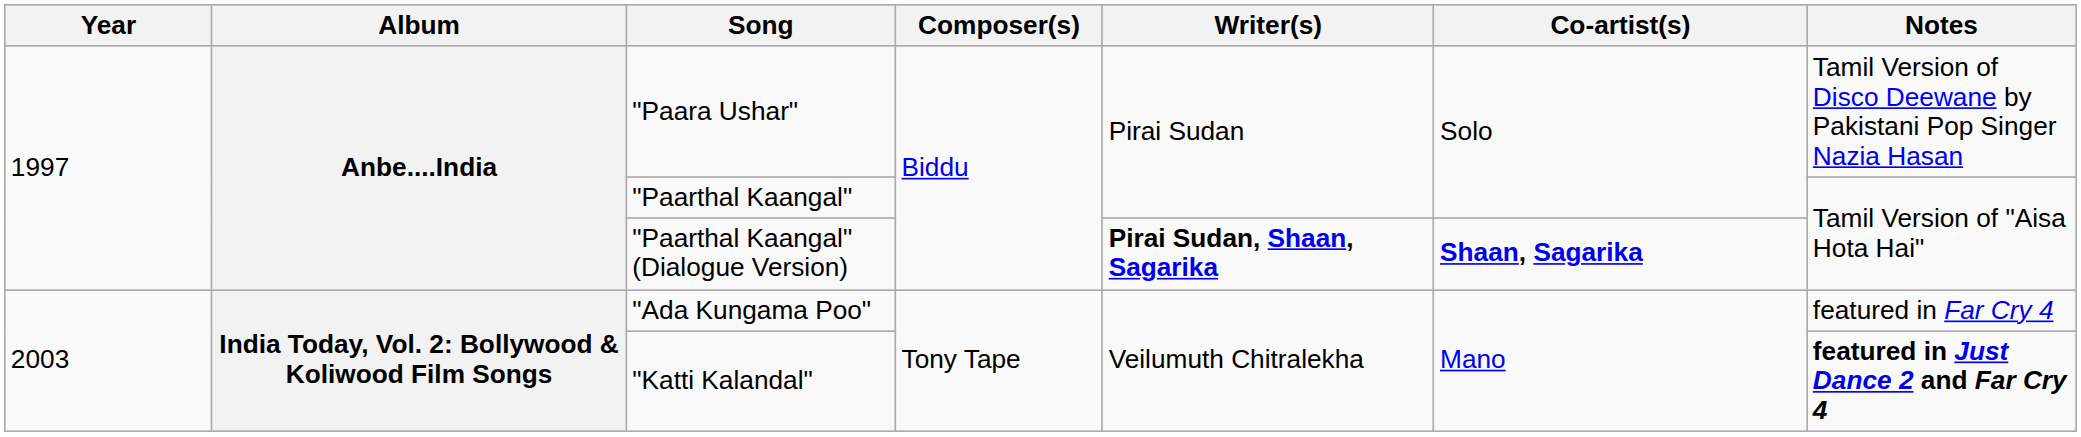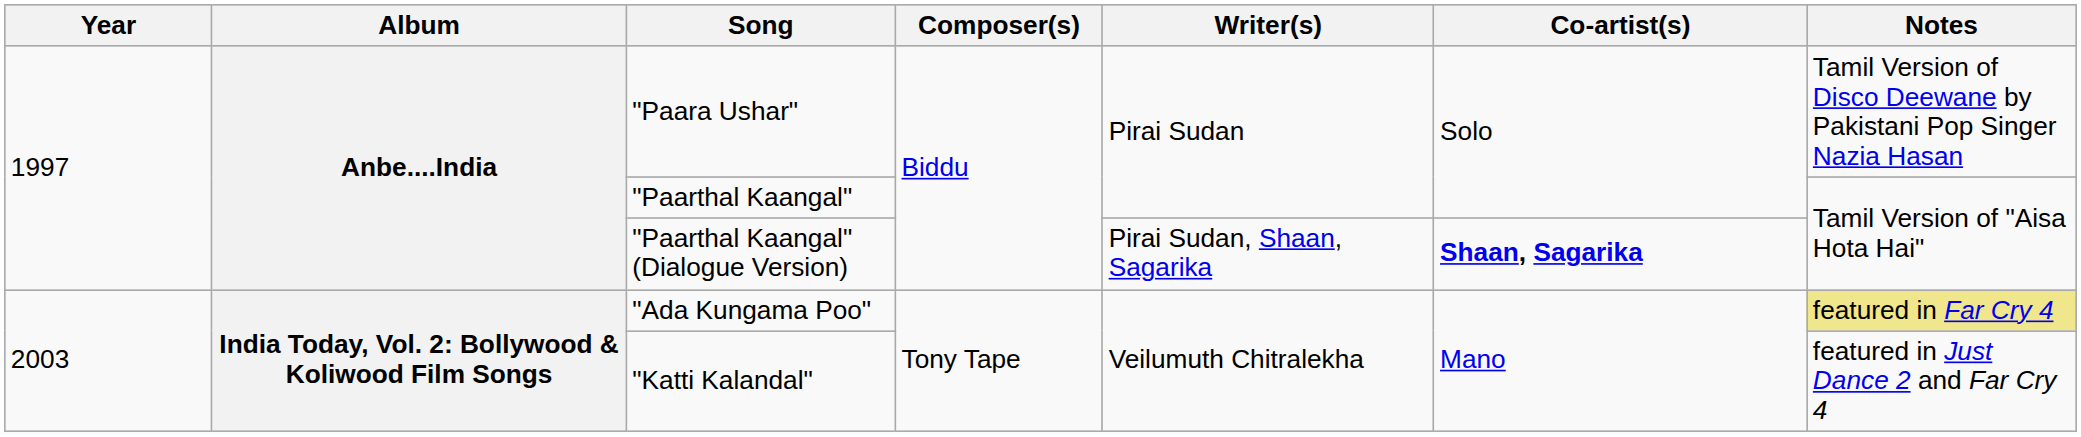(1231, 253) bold -> (1225, 253) normal
(1933, 309) no background -> (1933, 309) khaki background
(1940, 380) bold -> (1935, 380) normal
